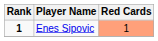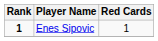(126, 28) lightsalmon background -> (126, 28) no background
